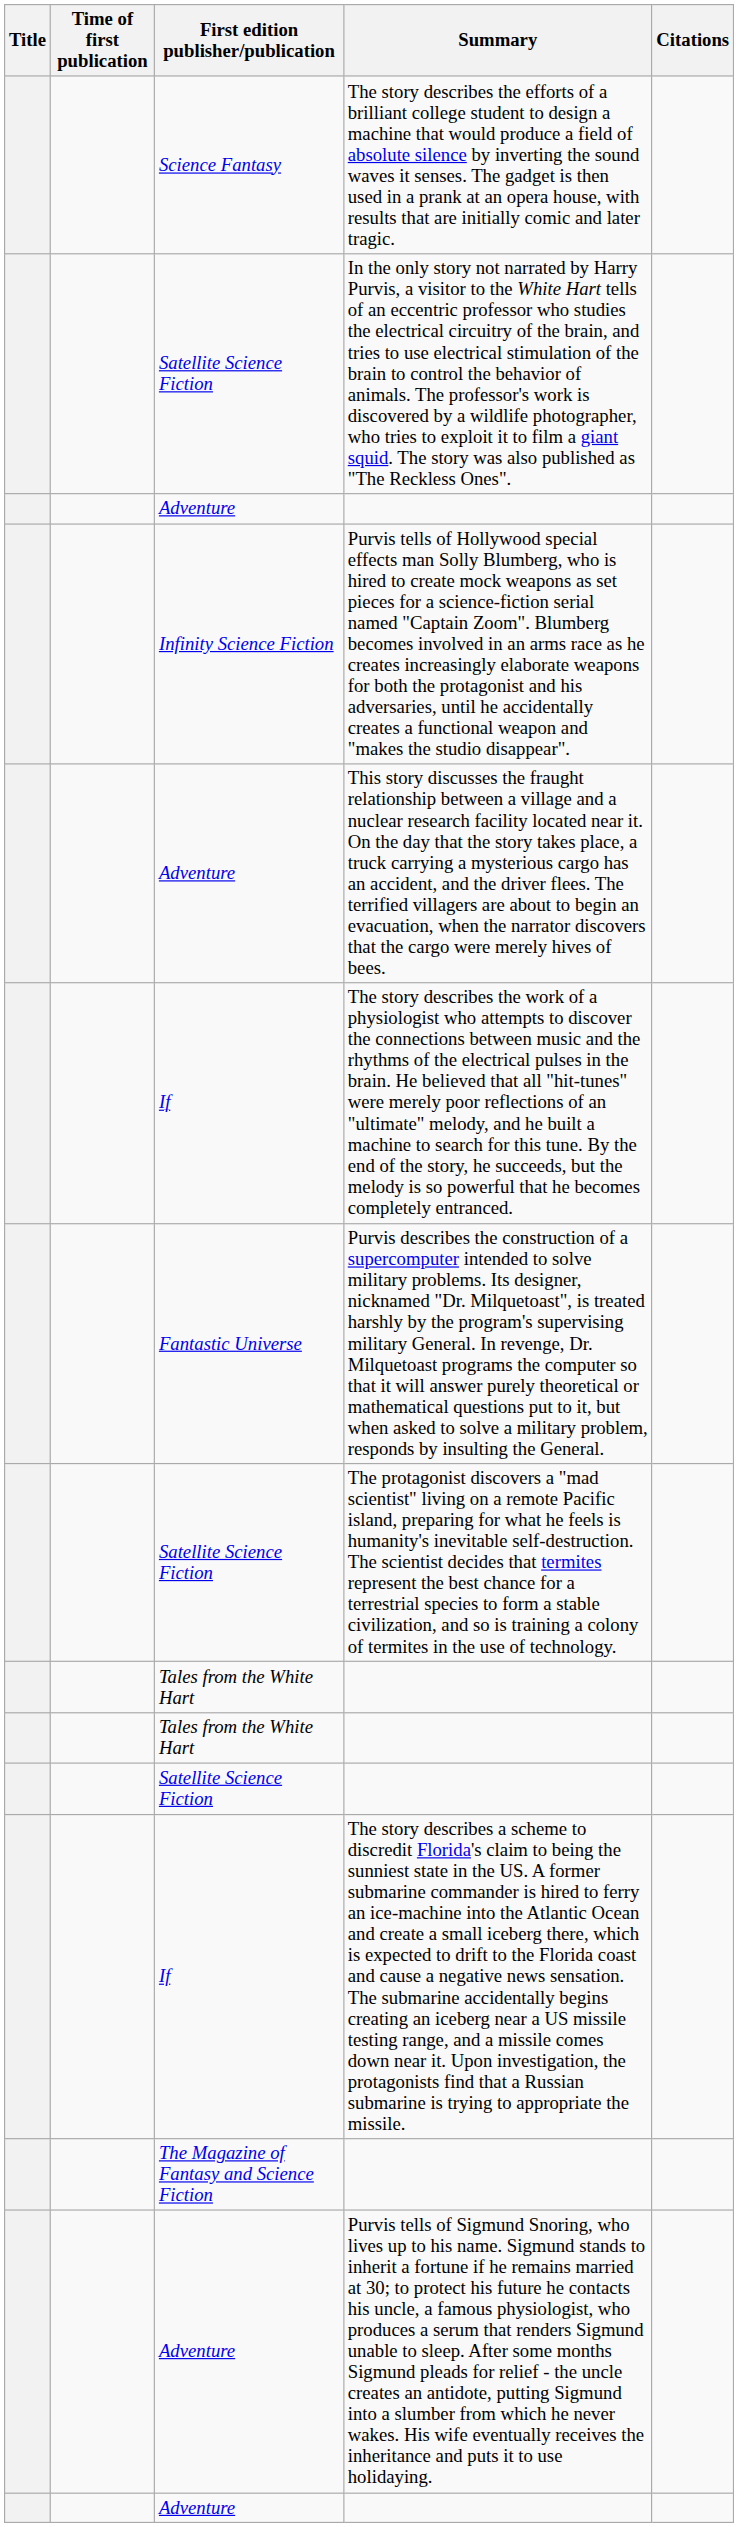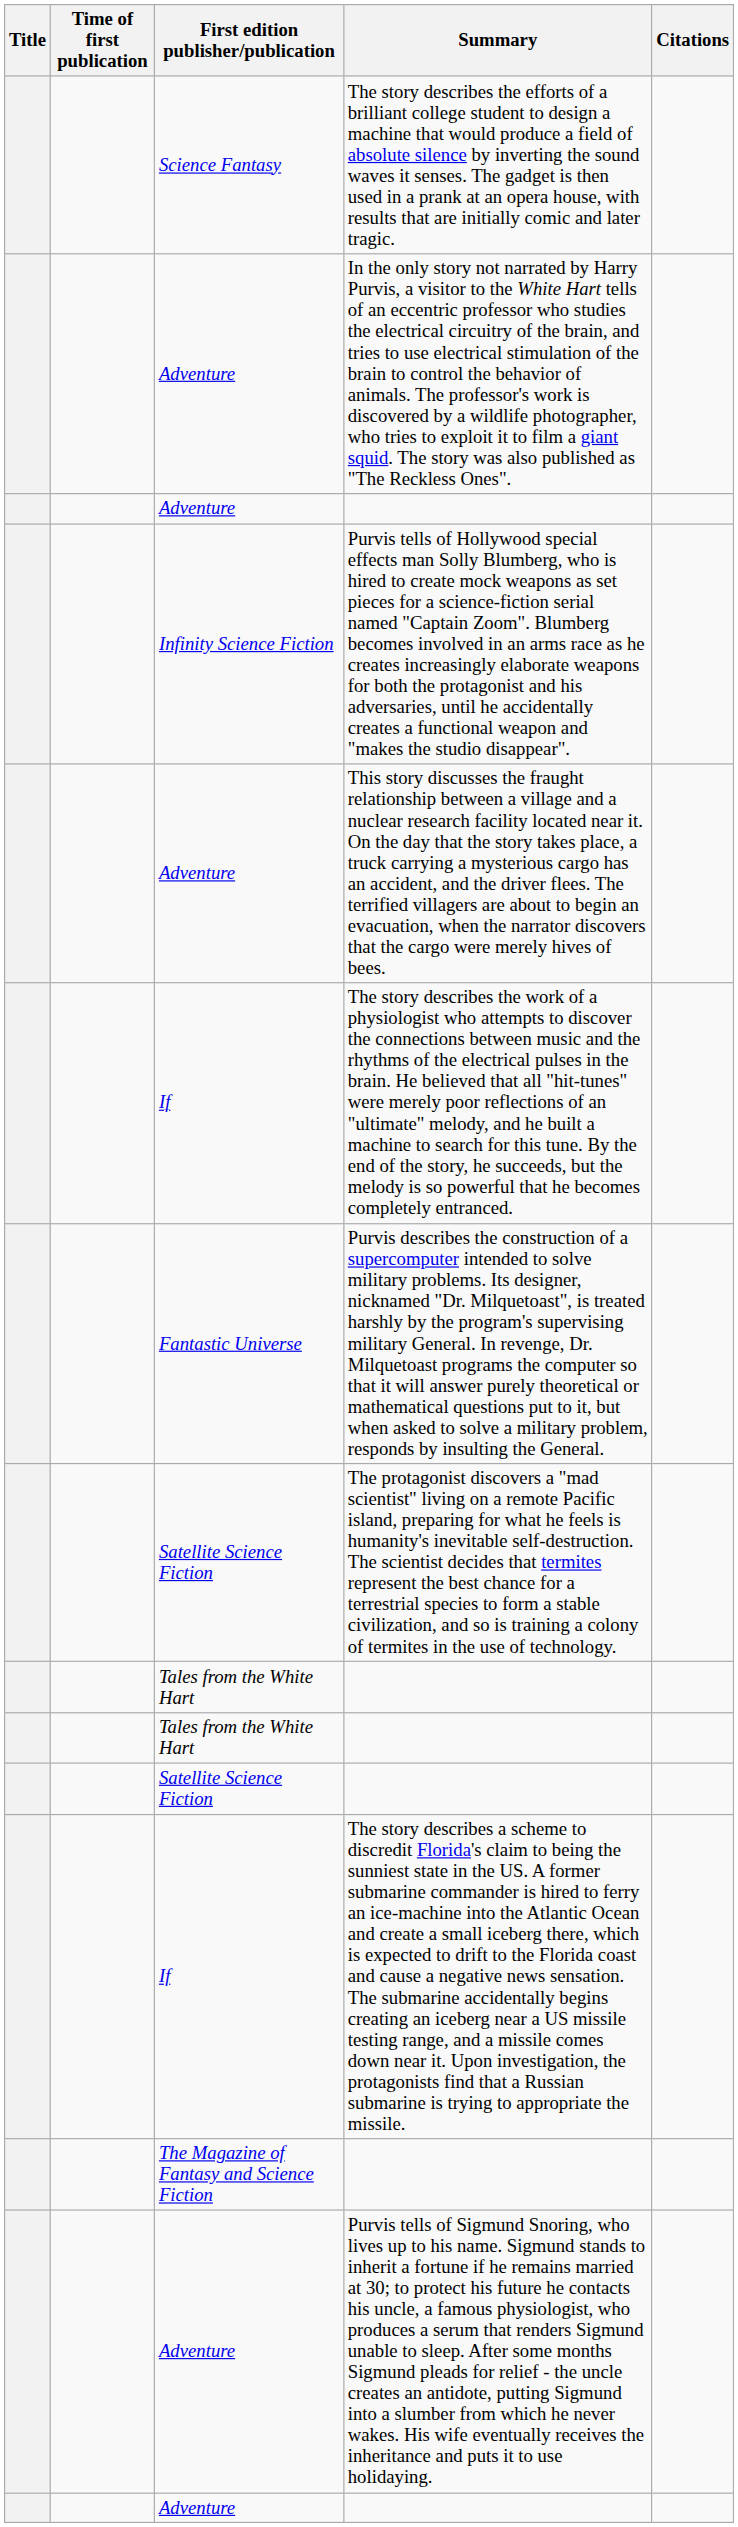(221, 373) Satellite Science Fiction -> (197, 373) Adventure
